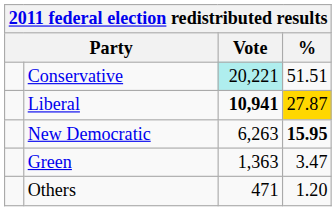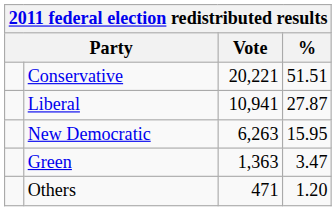(254, 76) paleturquoise background -> (254, 76) no background
(254, 104) bold -> (254, 104) normal
(307, 104) gold background -> (307, 104) no background
(307, 133) bold -> (307, 133) normal
